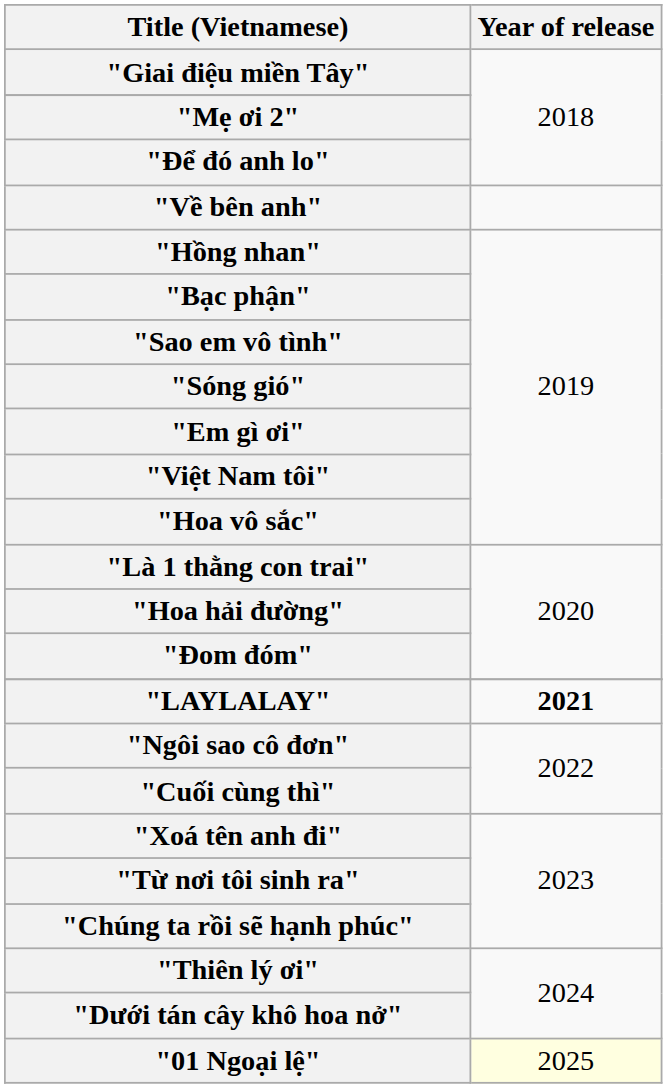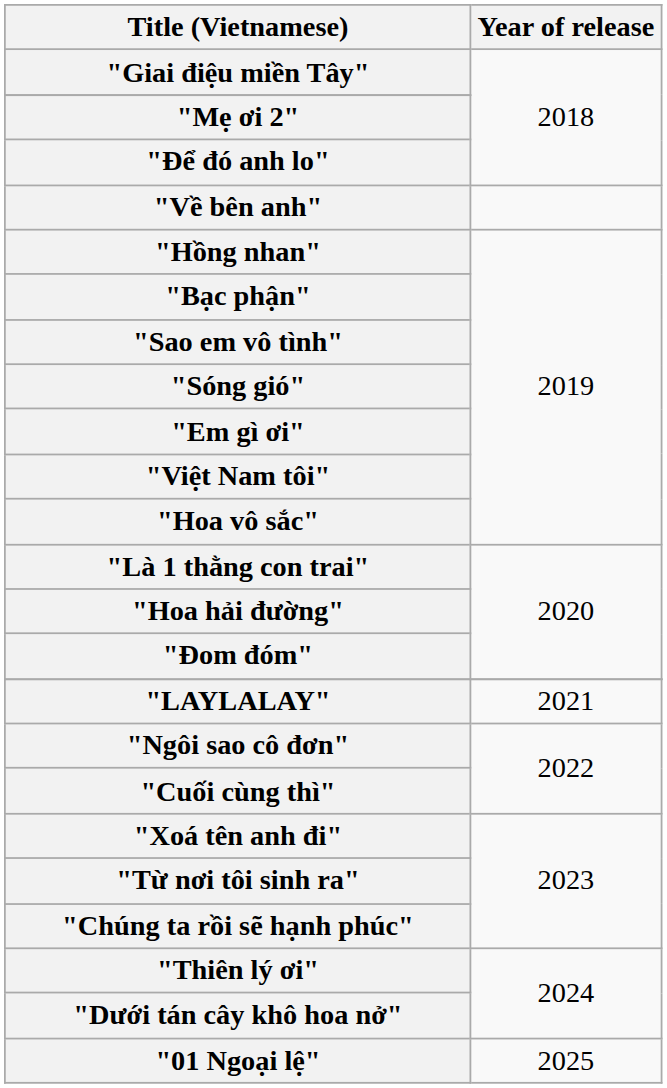(566, 700) bold -> (566, 700) normal
(566, 1059) lightyellow background -> (566, 1059) no background
